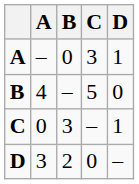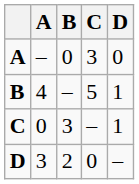(118, 56) 1 -> (118, 56) 0
(118, 91) 0 -> (118, 91) 1
